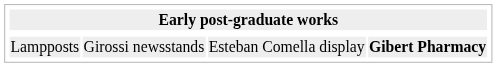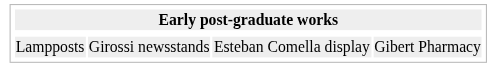(428, 47) bold -> (428, 47) normal
